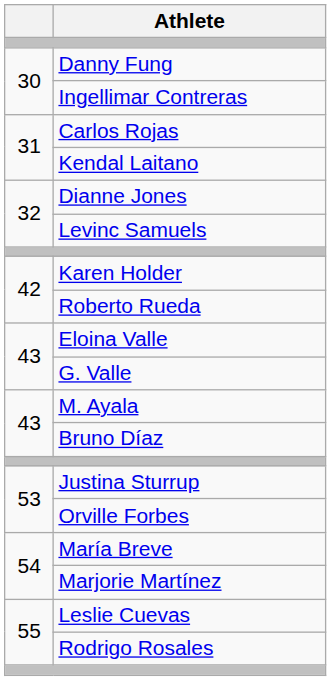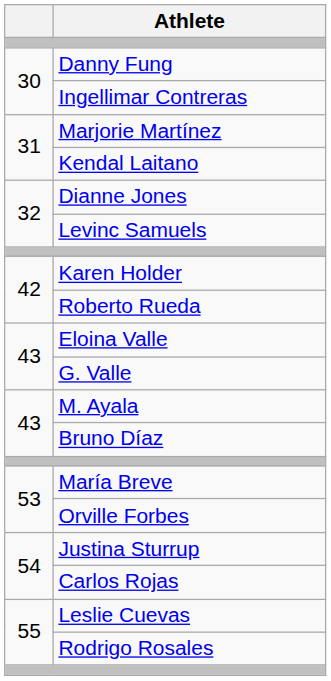(118, 130) Carlos Rojas -> (140, 130) Marjorie Martínez
(129, 482) Justina Sturrup -> (116, 482) María Breve
(116, 548) María Breve -> (129, 548) Justina Sturrup
(140, 581) Marjorie Martínez -> (118, 581) Carlos Rojas
